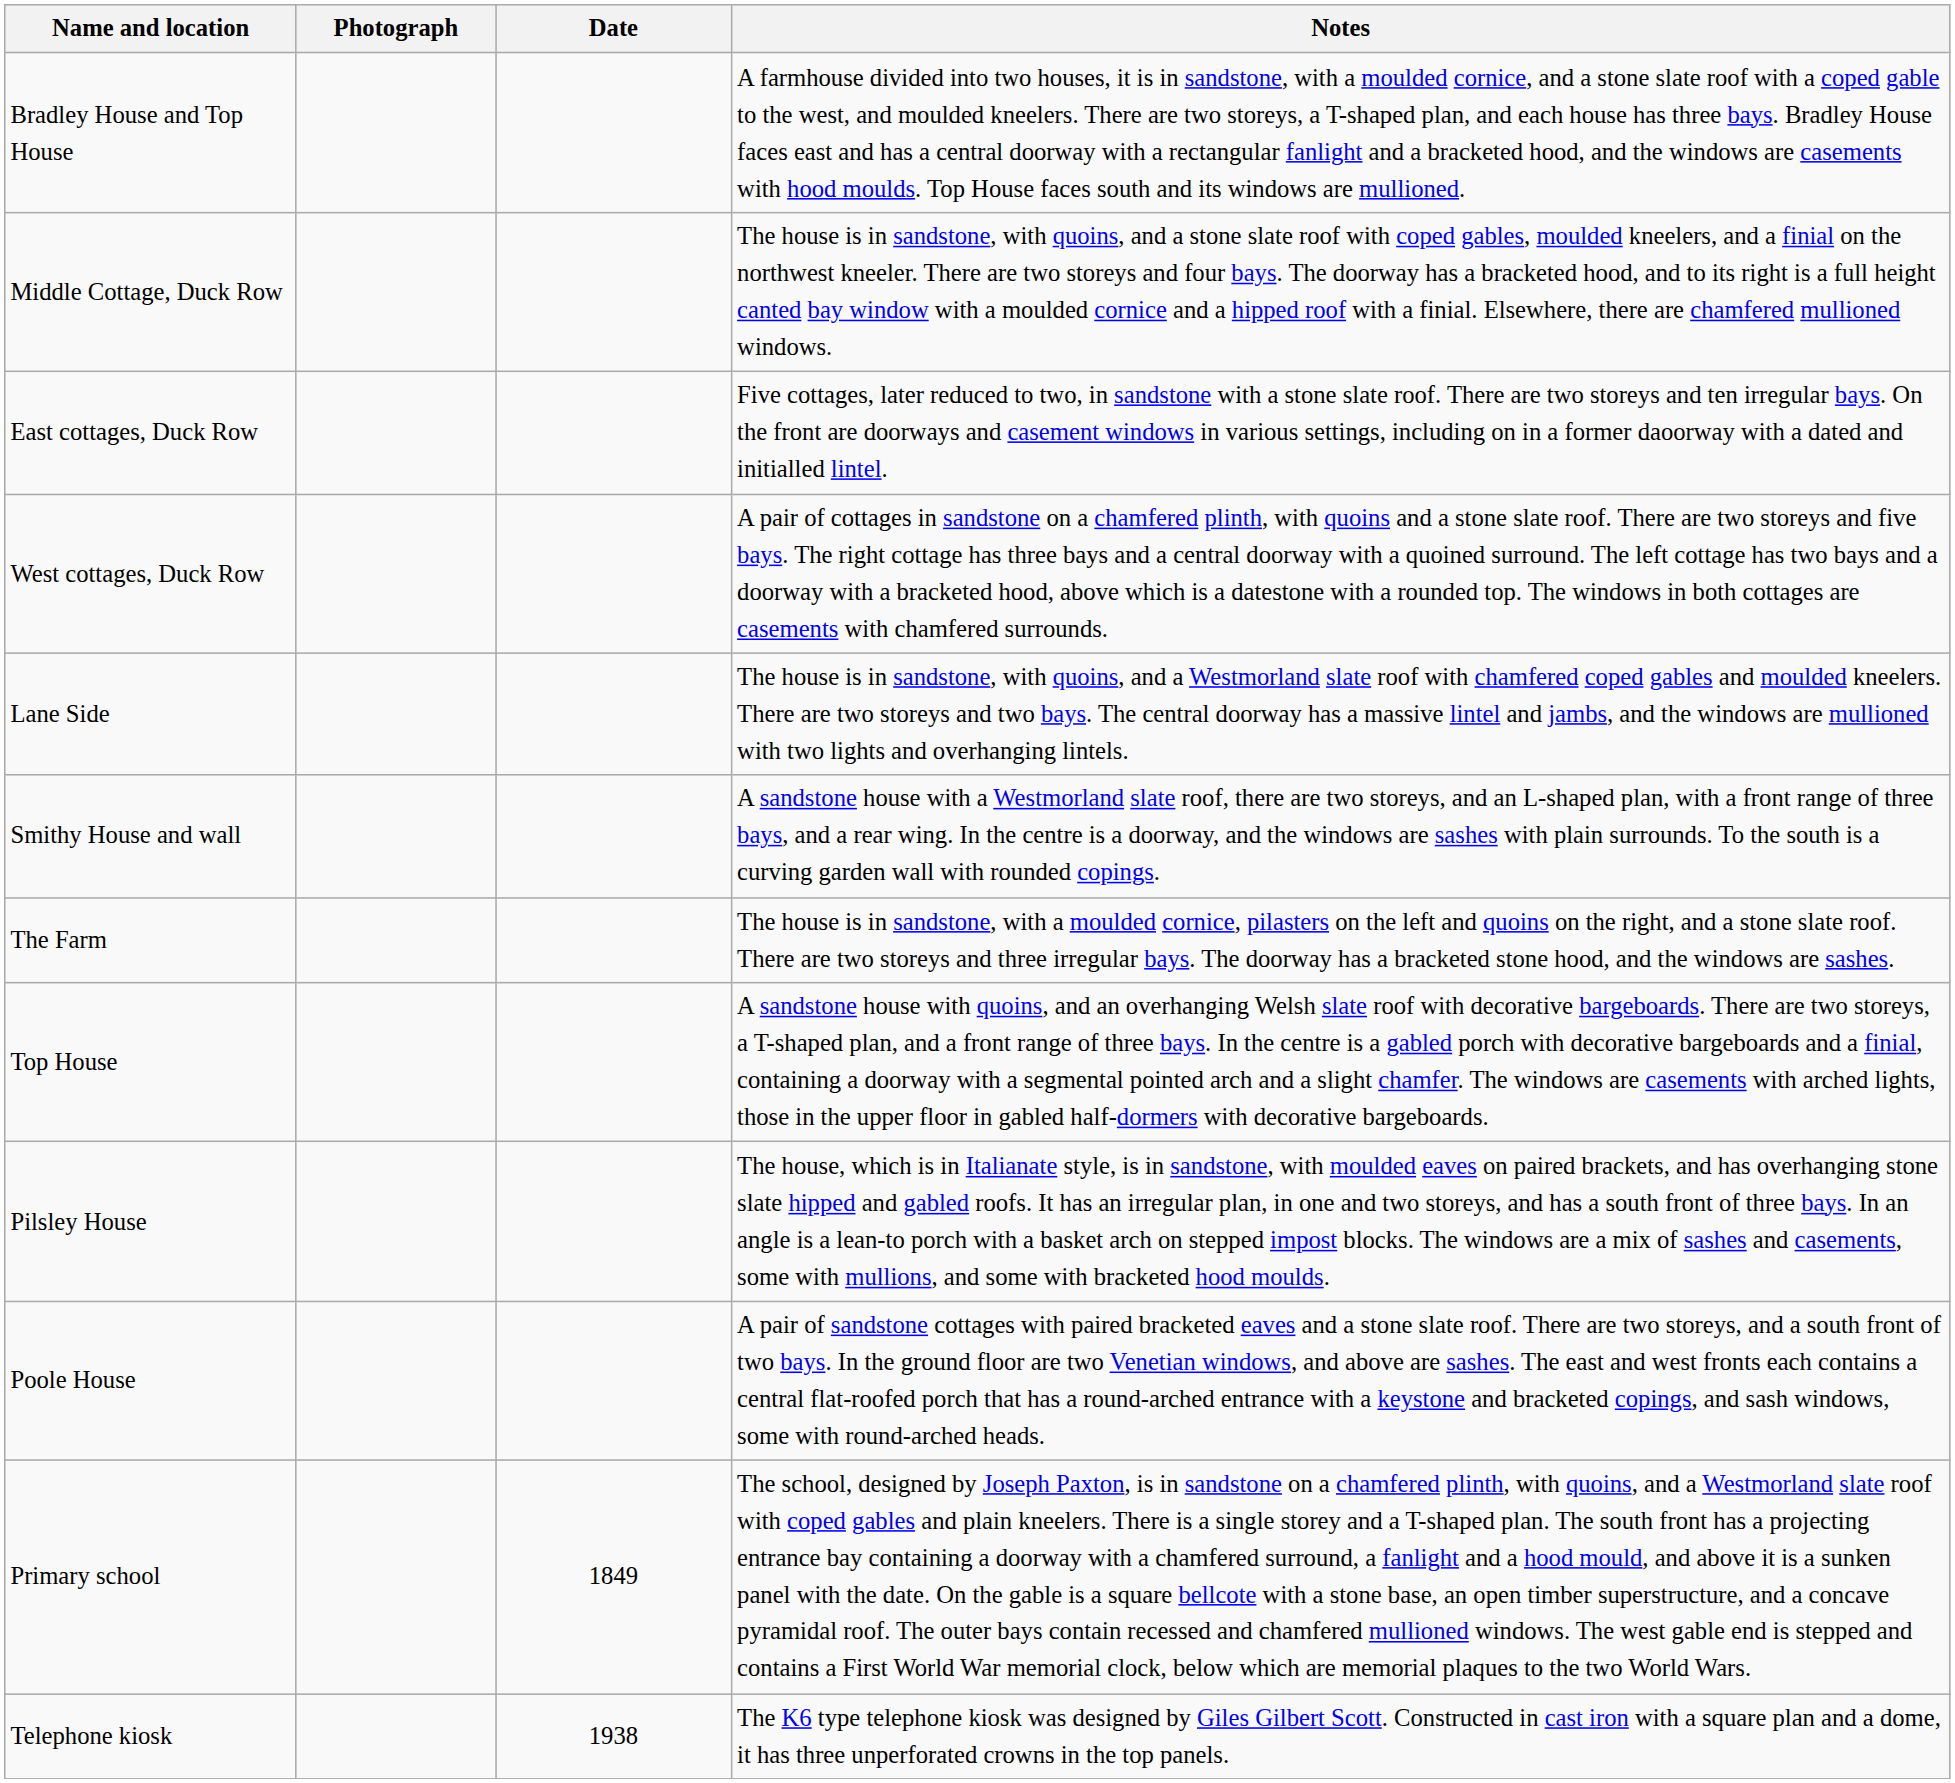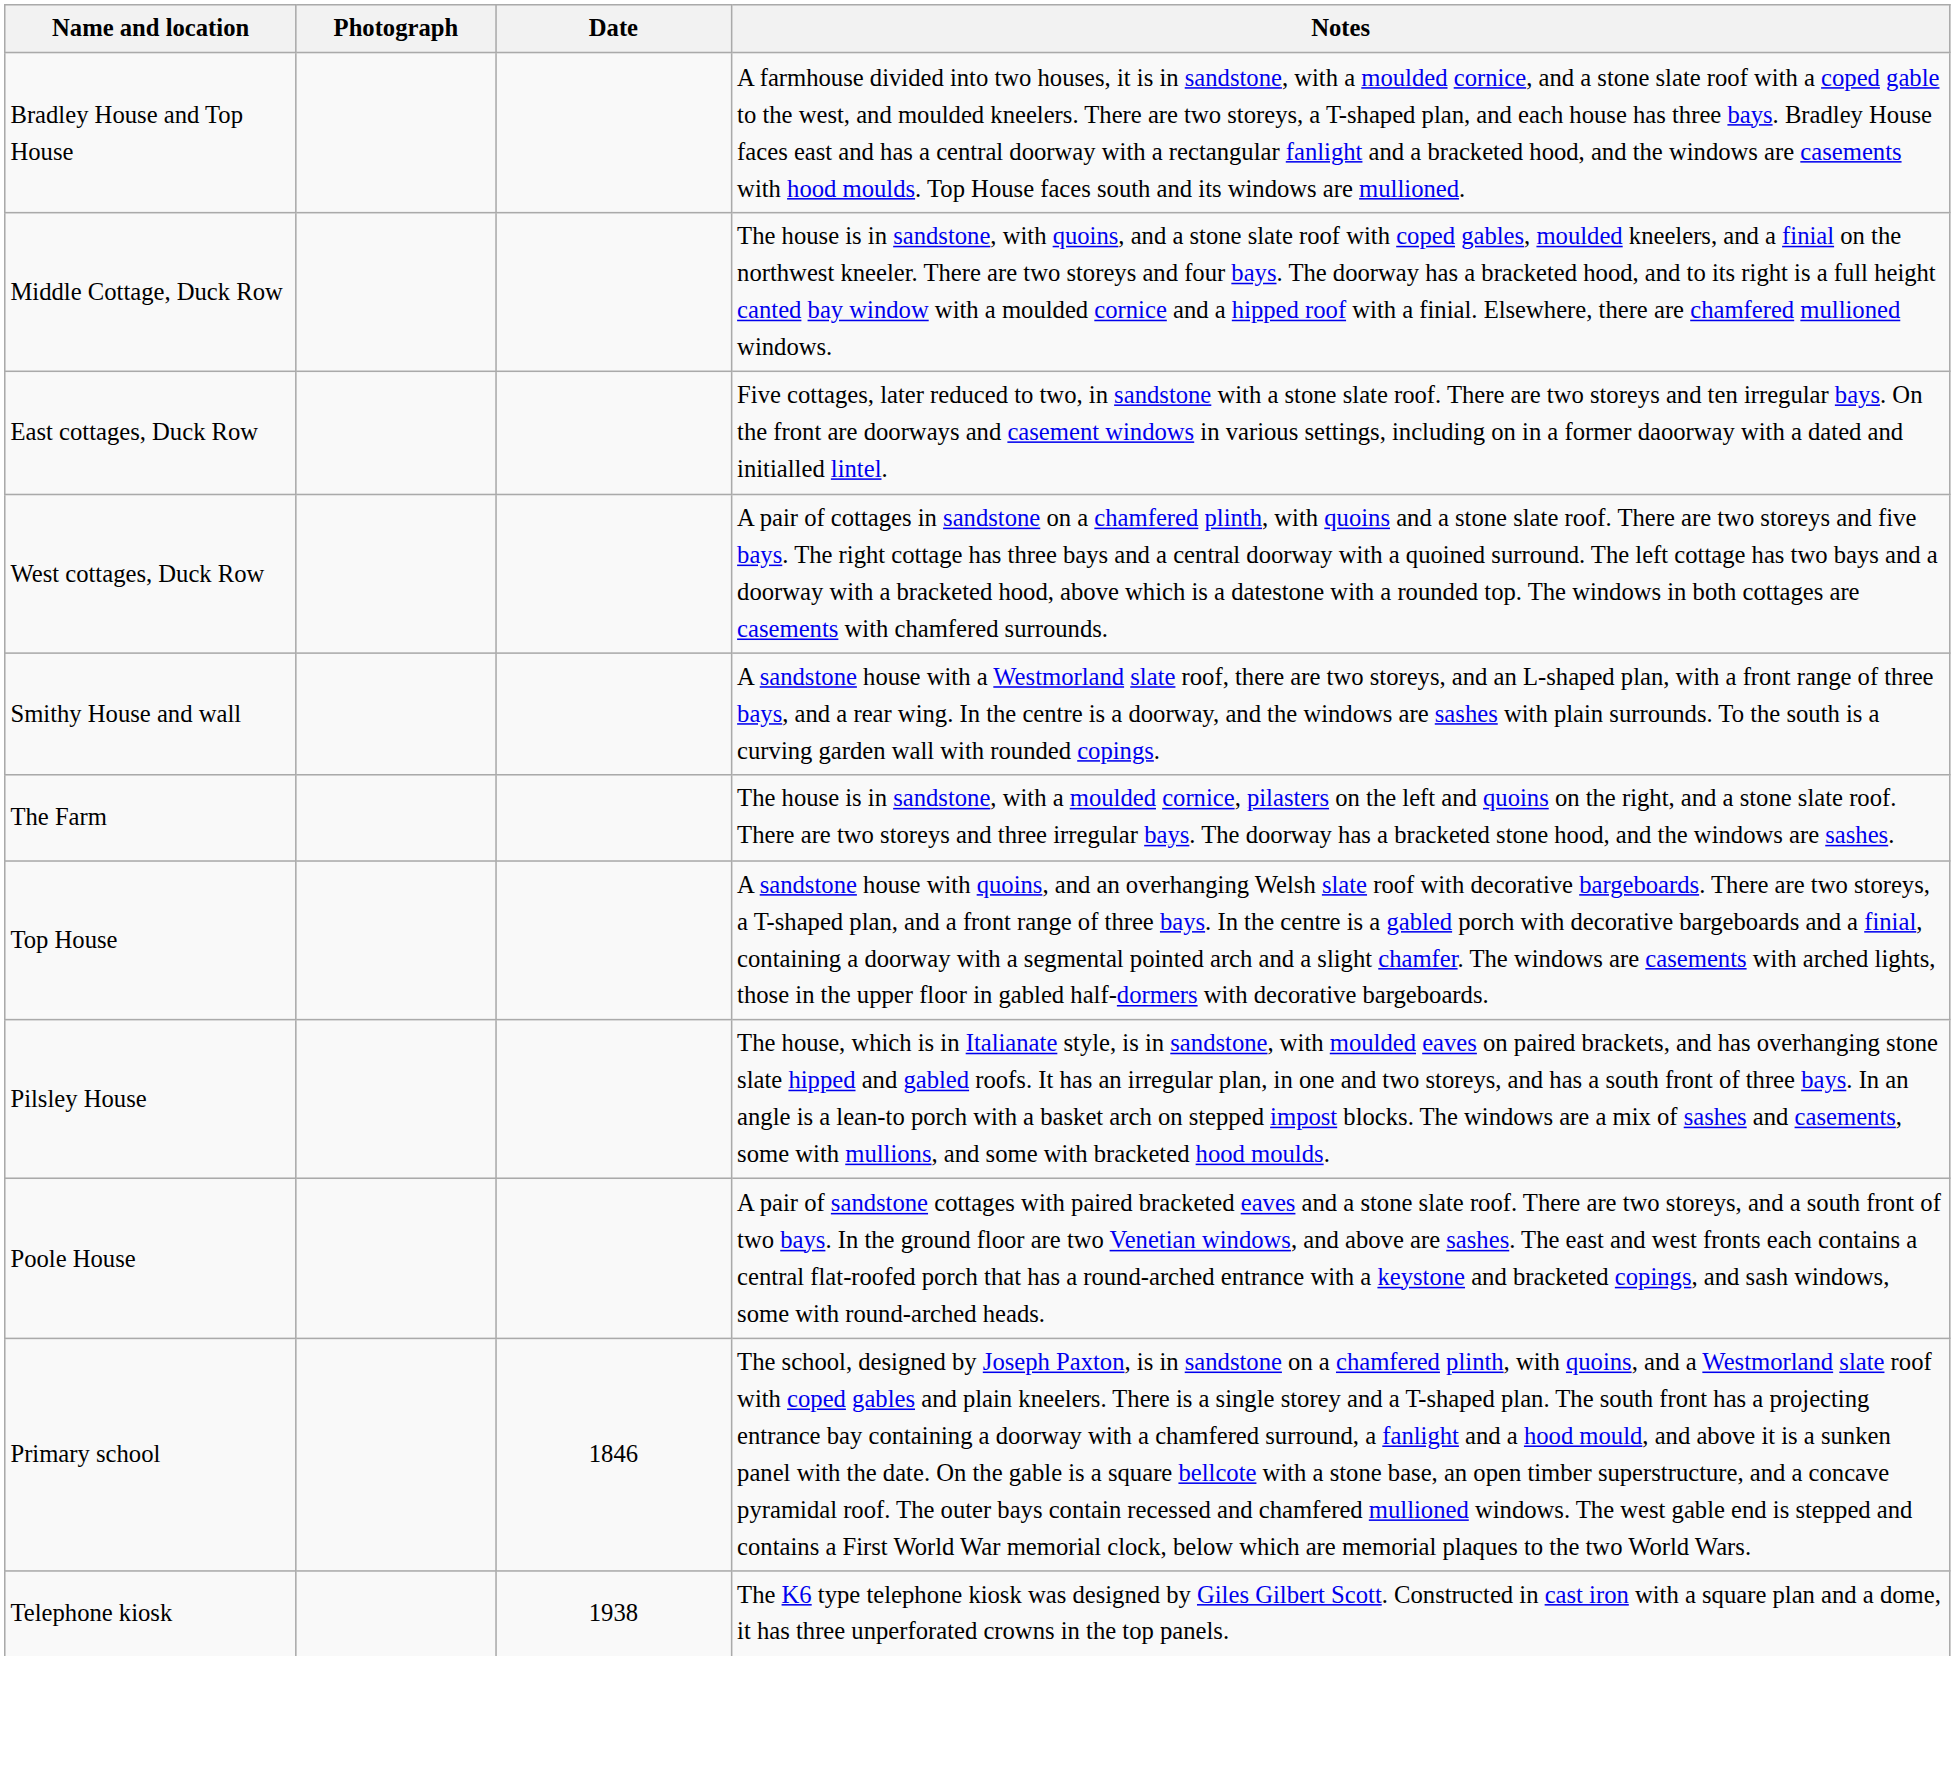- row: (60, 713)
(613, 1576) 1849 -> (613, 1454) 1846
